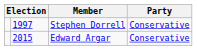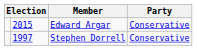rows swapped: (88, 25) <-> (80, 38)
